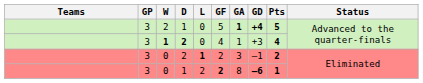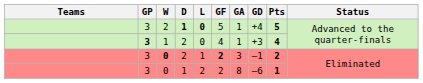(184, 27) normal -> (184, 27) bold
(202, 27) normal -> (202, 27) bold
(239, 27) bold -> (239, 27) normal
(257, 27) bold -> (257, 27) normal
(147, 41) normal -> (147, 41) bold
(166, 41) bold -> (166, 41) normal
(184, 41) bold -> (184, 41) normal
(166, 56) normal -> (166, 56) bold
(202, 56) bold -> (202, 56) normal
(221, 56) normal -> (221, 56) bold
(221, 71) bold -> (221, 71) normal
(257, 71) bold -> (257, 71) normal
